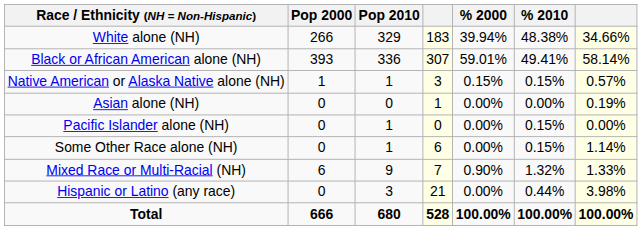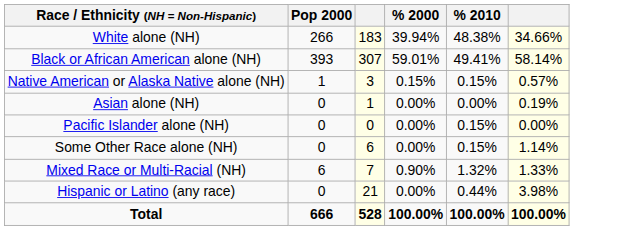- column: (389, 15)
